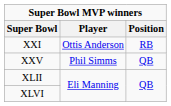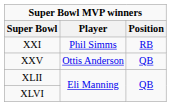(93, 45) Ottis Anderson -> (93, 45) Phil Simms
(93, 61) Phil Simms -> (93, 61) Ottis Anderson
